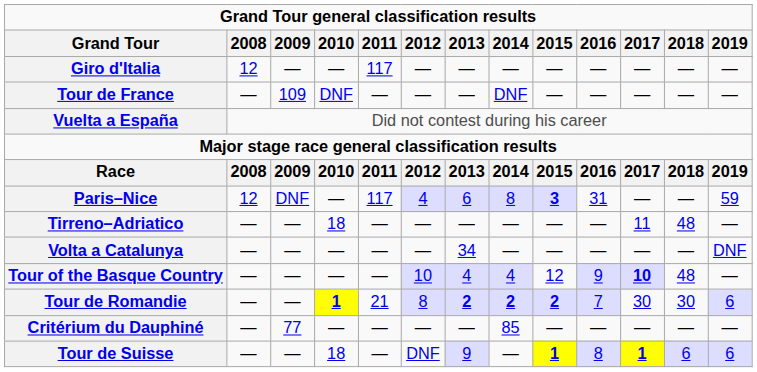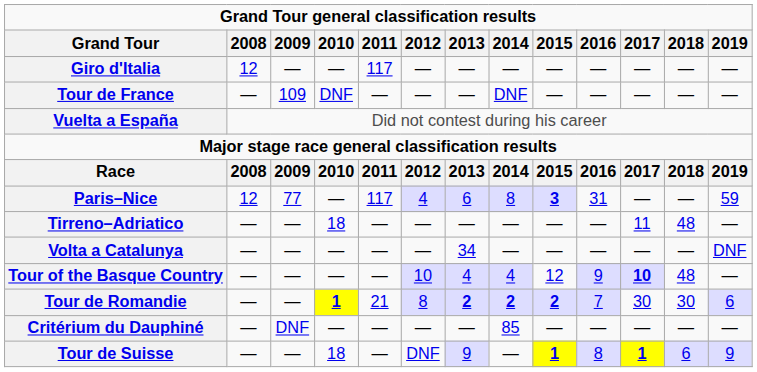(292, 198) DNF -> (292, 198) 77
(292, 328) 77 -> (292, 328) DNF
(730, 353) 6 -> (730, 353) 9
